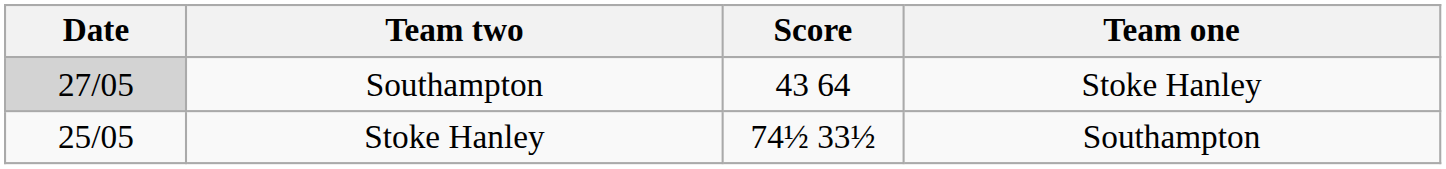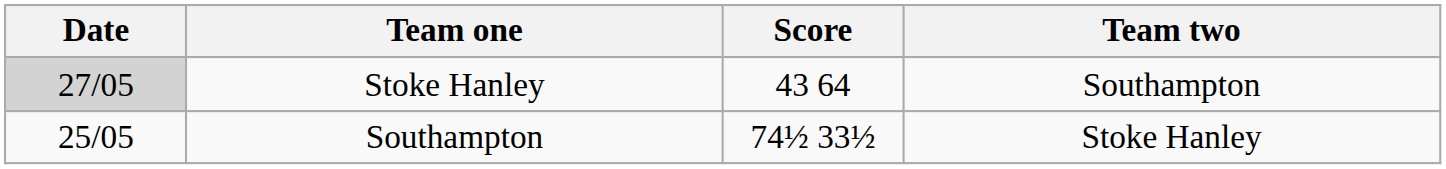columns swapped: (1172, 30) <-> (454, 30)
